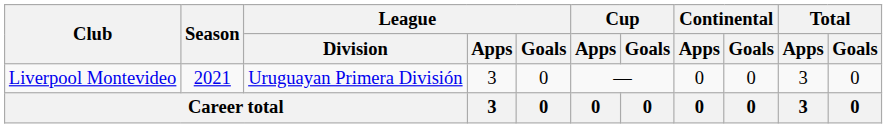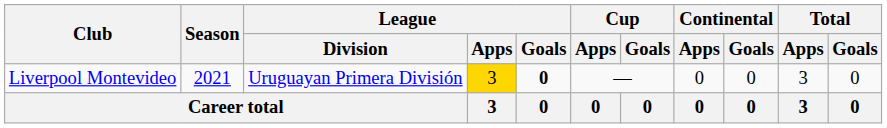(492, 78) no background -> (492, 78) gold background
(544, 78) normal -> (544, 78) bold
